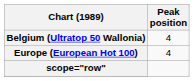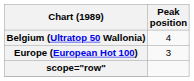(168, 53) 4 -> (168, 53) 3
